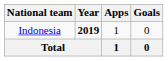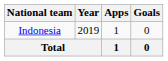(88, 30) bold -> (88, 30) normal
